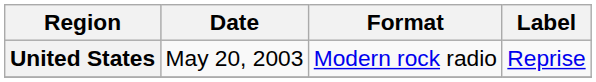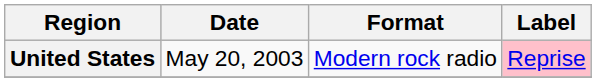(546, 58) no background -> (546, 58) pink background
